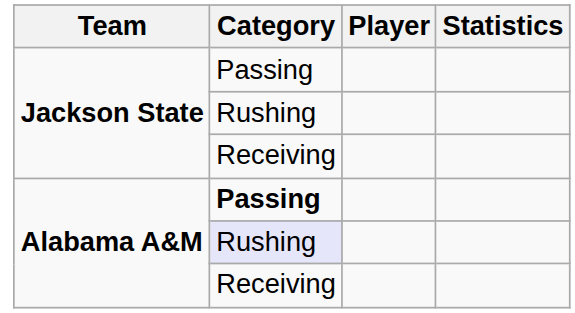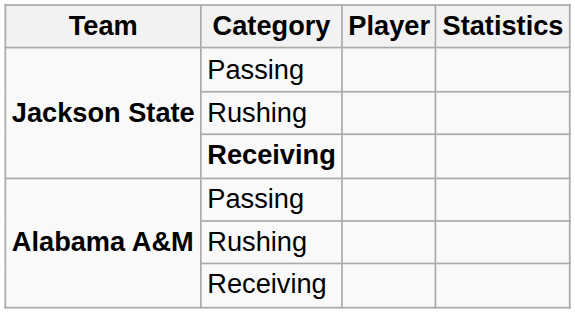(276, 155) normal -> (272, 155) bold
(268, 198) bold -> (256, 198) normal
(266, 241) lavender background -> (257, 241) no background
